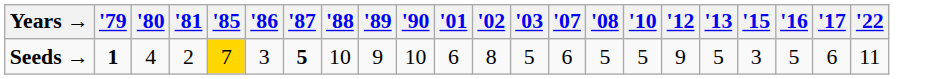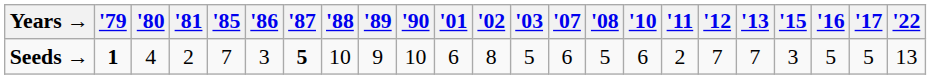+ column: (680, 21)
(226, 56) gold background -> (226, 56) no background
(643, 56) 5 -> (643, 56) 6
(681, 56) 9 -> (717, 56) 7
(718, 56) 5 -> (755, 56) 7
(832, 56) 6 -> (869, 56) 5
(870, 56) 11 -> (906, 56) 13
